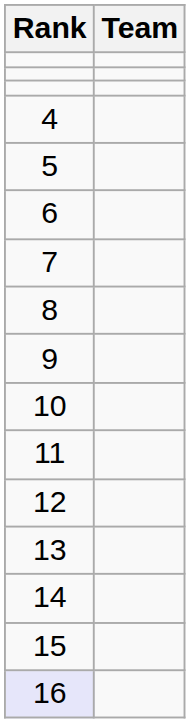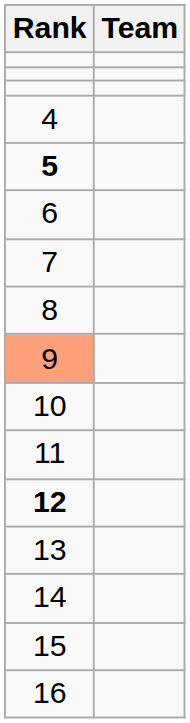(50, 166) normal -> (50, 166) bold
(50, 358) no background -> (50, 358) lightsalmon background
(50, 501) normal -> (50, 501) bold
(50, 693) lavender background -> (50, 693) no background
